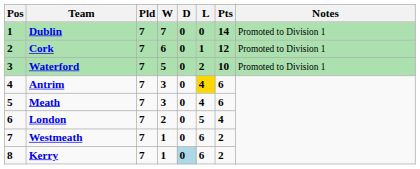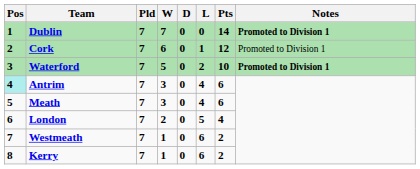(282, 31) normal -> (284, 31) bold
(282, 67) normal -> (284, 66) bold
(10, 84) no background -> (10, 84) paleturquoise background
(202, 84) gold background -> (202, 84) no background
(182, 155) lightblue background -> (182, 155) no background
